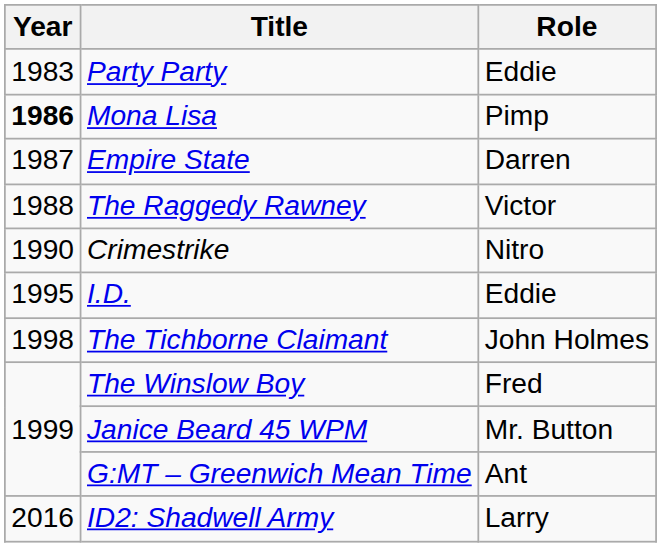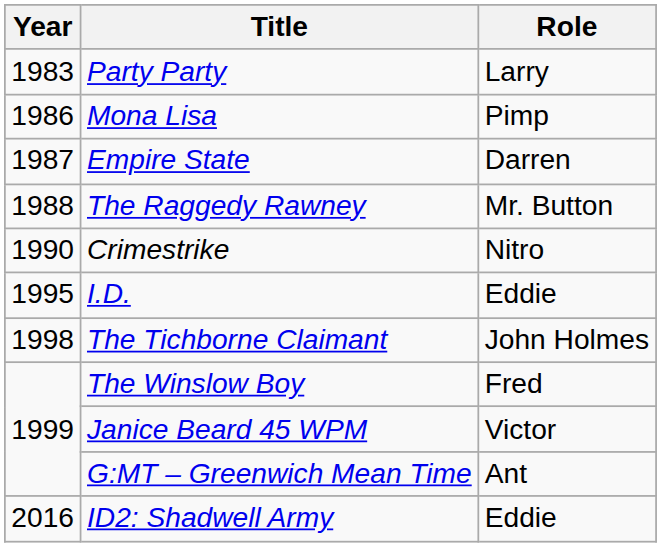(521, 71) Eddie -> (517, 71) Larry
(43, 116) bold -> (43, 116) normal
(520, 205) Victor -> (549, 205) Mr. Button
(549, 428) Mr. Button -> (520, 428) Victor
(517, 518) Larry -> (521, 518) Eddie
